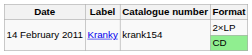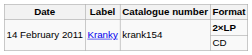(224, 27) normal -> (224, 27) bold
(219, 43) lightgreen background -> (219, 43) no background
